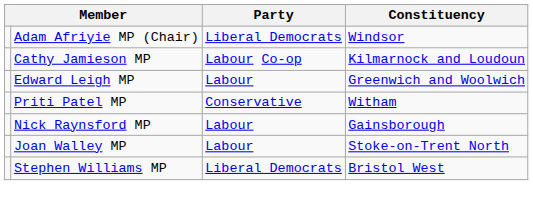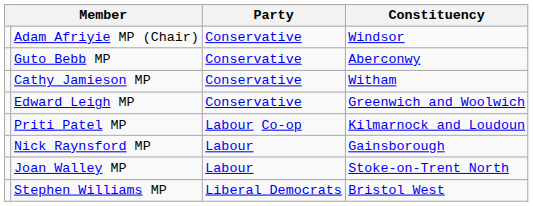(274, 37) Liberal Democrats -> (254, 37) Conservative
+ row: (62, 59)
(254, 59) Labour Co-op -> (254, 81) Conservative
(437, 59) Kilmarnock and Loudoun -> (372, 81) Witham
(229, 81) Labour -> (254, 103) Conservative
(254, 103) Conservative -> (254, 125) Labour Co-op
(372, 103) Witham -> (437, 125) Kilmarnock and Loudoun
